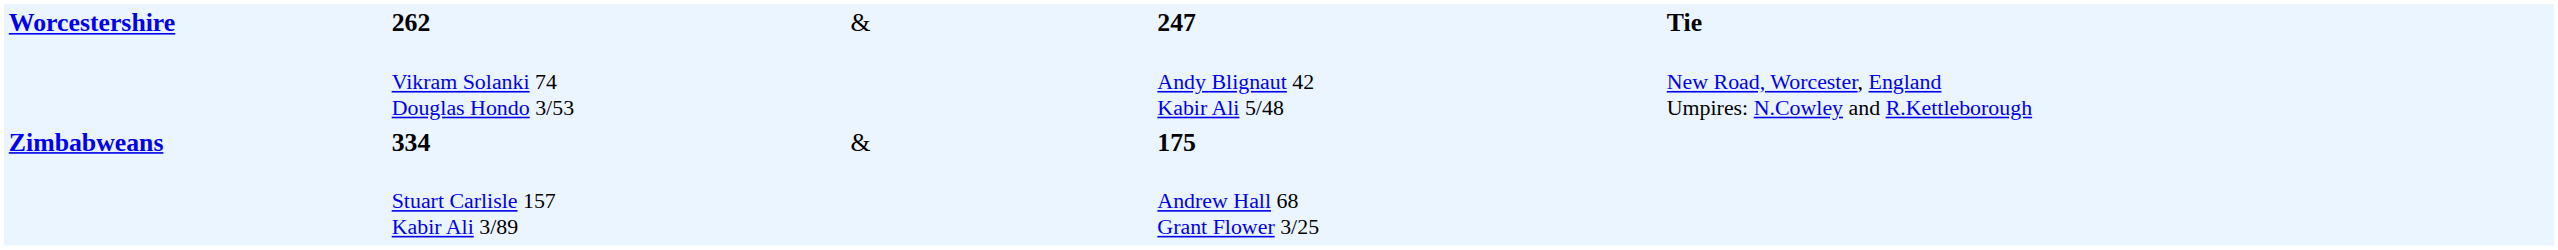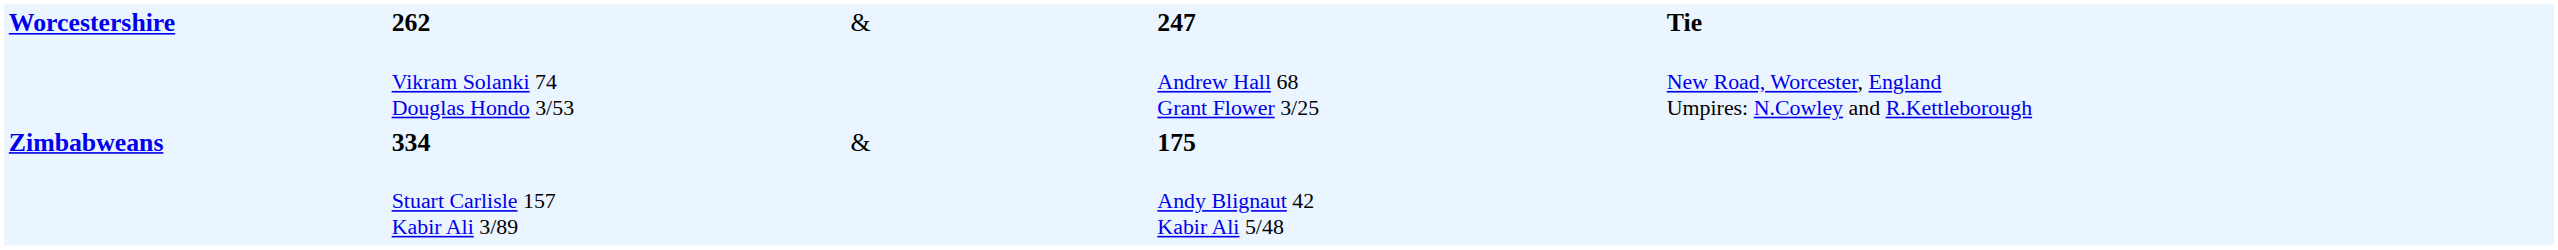(1236, 95) Andy Blignaut 42 Kabir Ali 5/48 -> (1238, 95) Andrew Hall 68 Grant Flower 3/25
(1238, 214) Andrew Hall 68 Grant Flower 3/25 -> (1236, 214) Andy Blignaut 42 Kabir Ali 5/48
